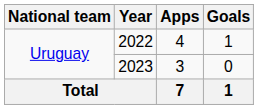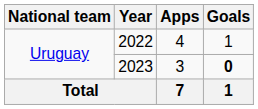(228, 66) normal -> (228, 66) bold
